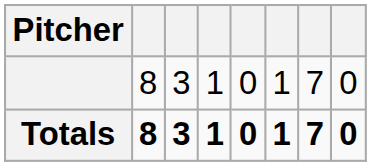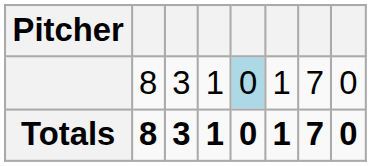(248, 82) no background -> (248, 82) lightblue background
